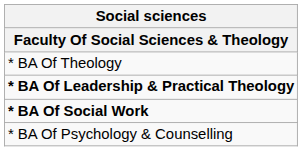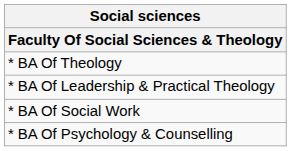(151, 87) bold -> (141, 87) normal
(78, 110) bold -> (74, 110) normal
